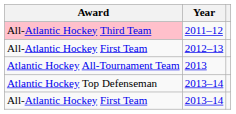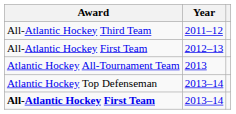(79, 30) pink background -> (79, 30) no background
(77, 100) normal -> (81, 100) bold
